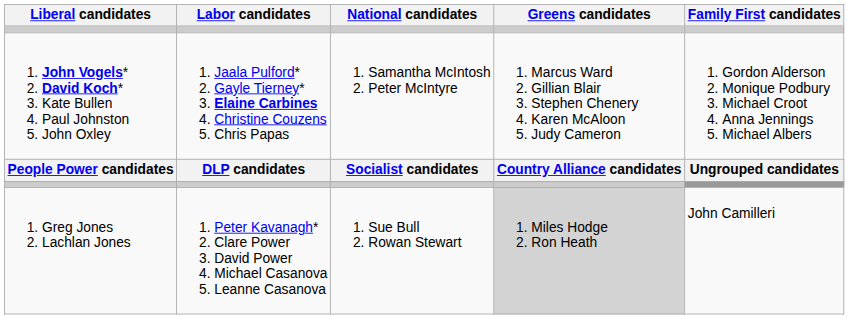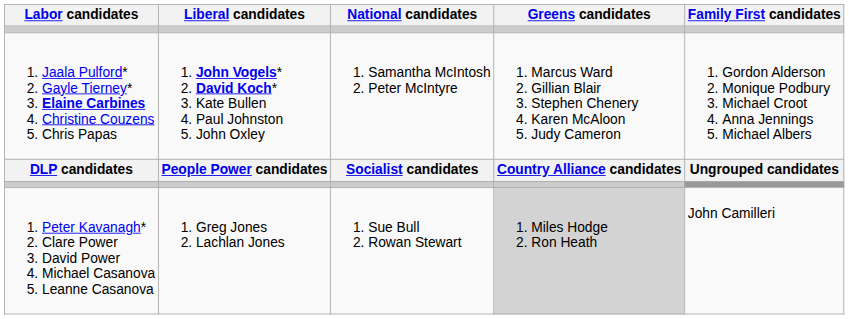columns swapped: (254, 15) <-> (91, 15)
